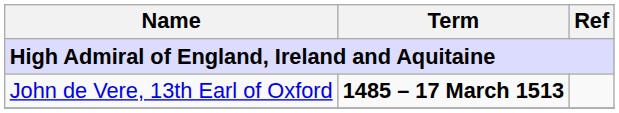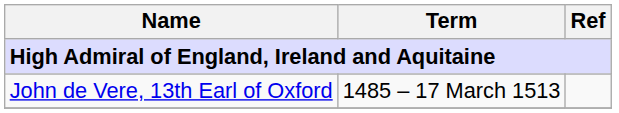(453, 90) bold -> (452, 90) normal
